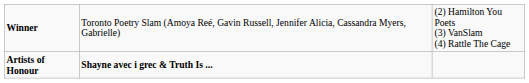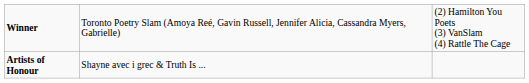(147, 65) bold -> (143, 65) normal
